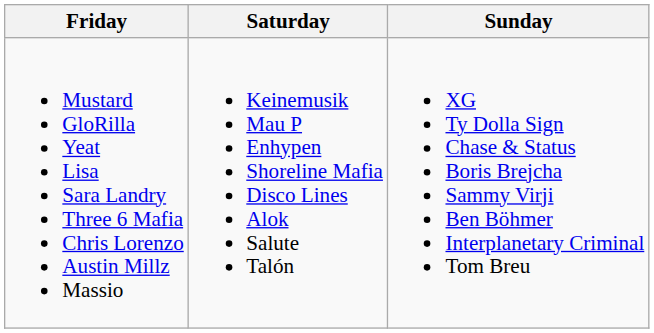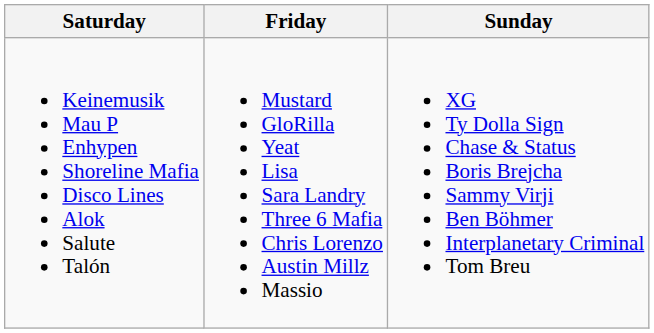columns swapped: (97, 21) <-> (288, 21)
